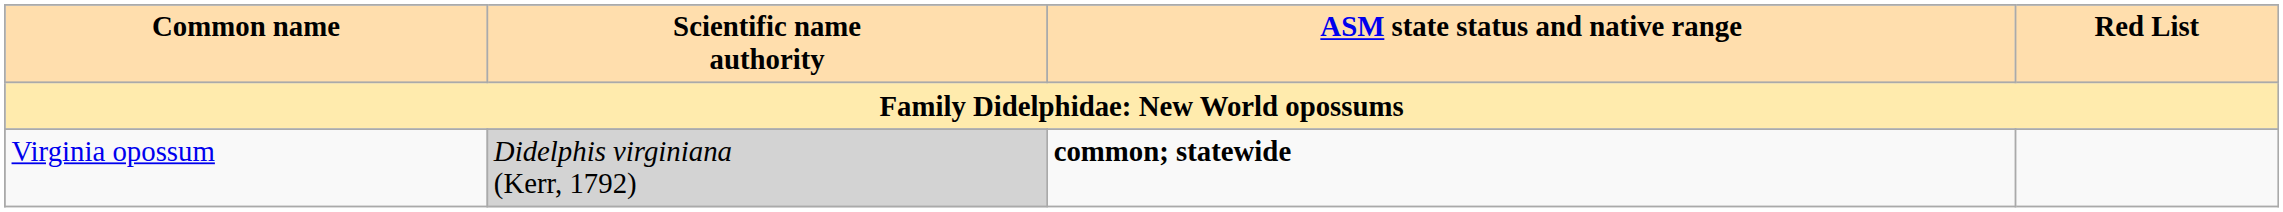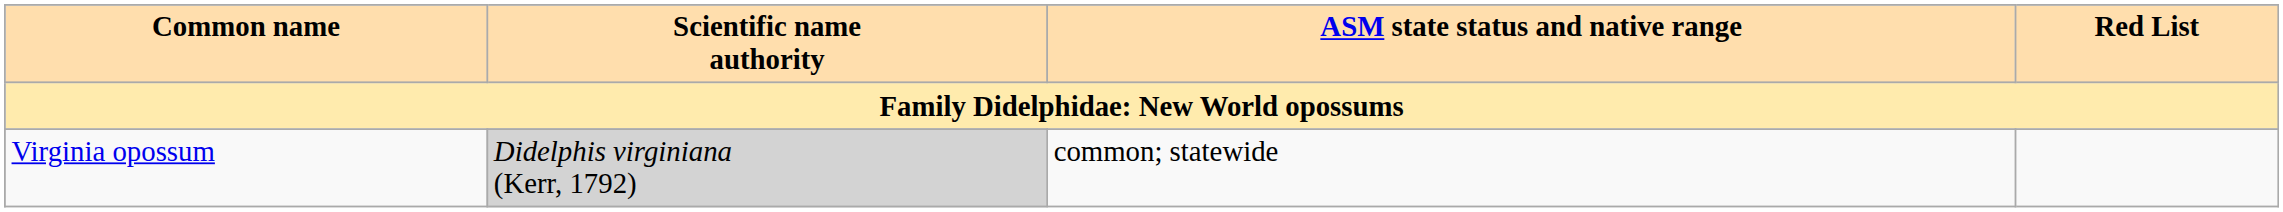(1172, 151) bold -> (1166, 151) normal
